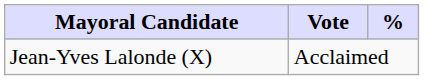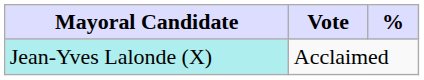(111, 56) no background -> (111, 56) paleturquoise background
